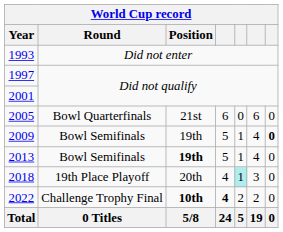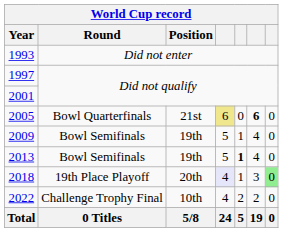(225, 116) no background -> (225, 116) khaki background
(256, 116) normal -> (256, 116) bold
(272, 136) bold -> (272, 136) normal
(191, 156) bold -> (191, 156) normal
(241, 156) normal -> (241, 156) bold
(225, 177) no background -> (225, 177) lavender background
(241, 177) paleturquoise background -> (241, 177) no background
(272, 177) no background -> (272, 177) lightgreen background
(191, 197) bold -> (191, 197) normal
(225, 197) bold -> (225, 197) normal
